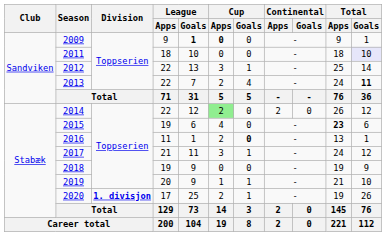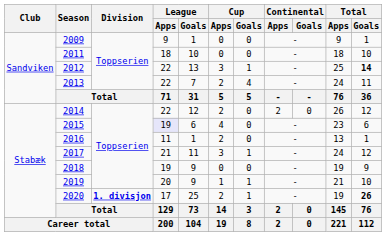(193, 40) bold -> (193, 40) normal
(221, 40) bold -> (221, 40) normal
(366, 54) lavender background -> (366, 54) no background
(366, 68) normal -> (366, 68) bold
(366, 82) bold -> (366, 82) normal
(221, 111) lightgreen background -> (221, 111) no background
(166, 125) no background -> (166, 125) lavender background
(339, 125) bold -> (339, 125) normal
(249, 139) bold -> (249, 139) normal
(366, 196) normal -> (366, 196) bold
